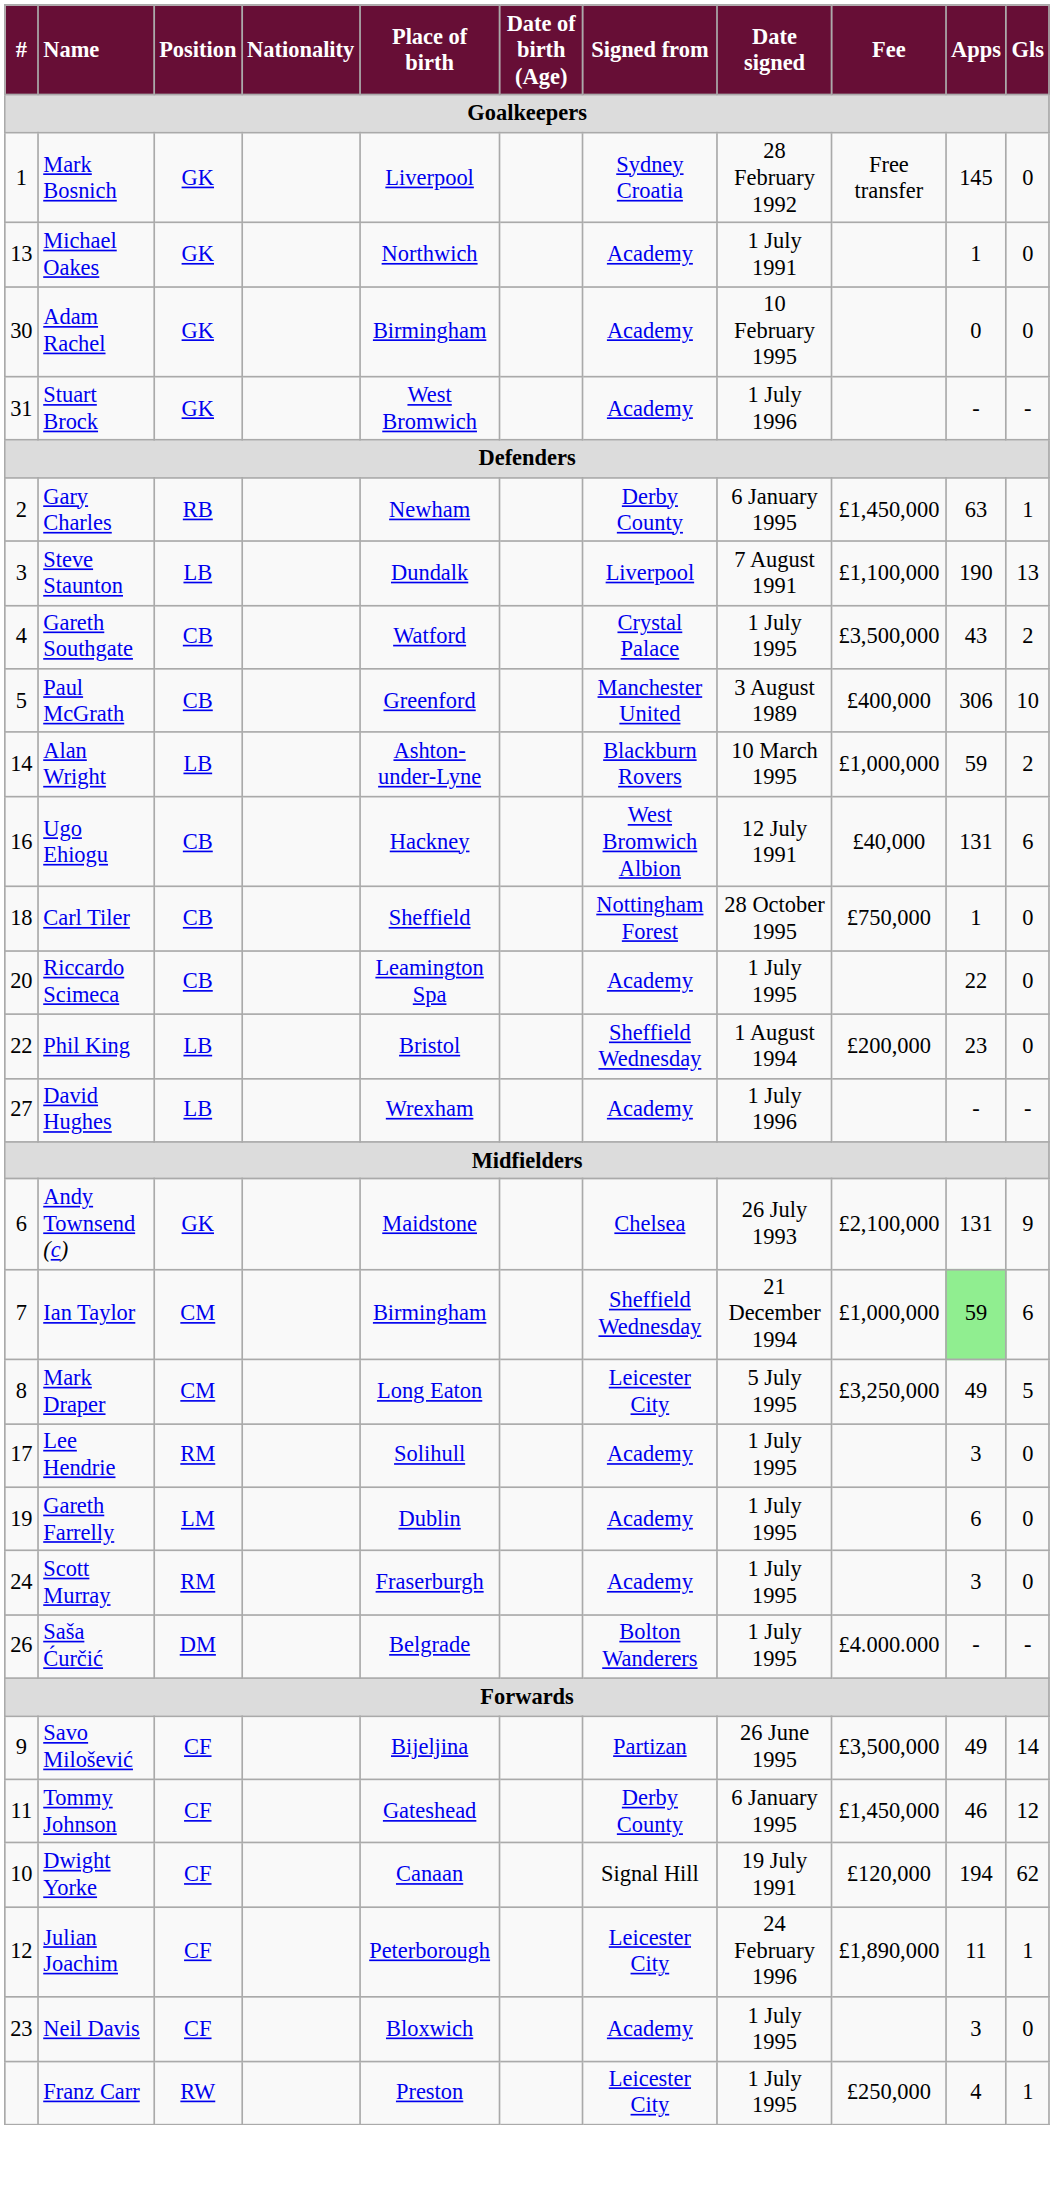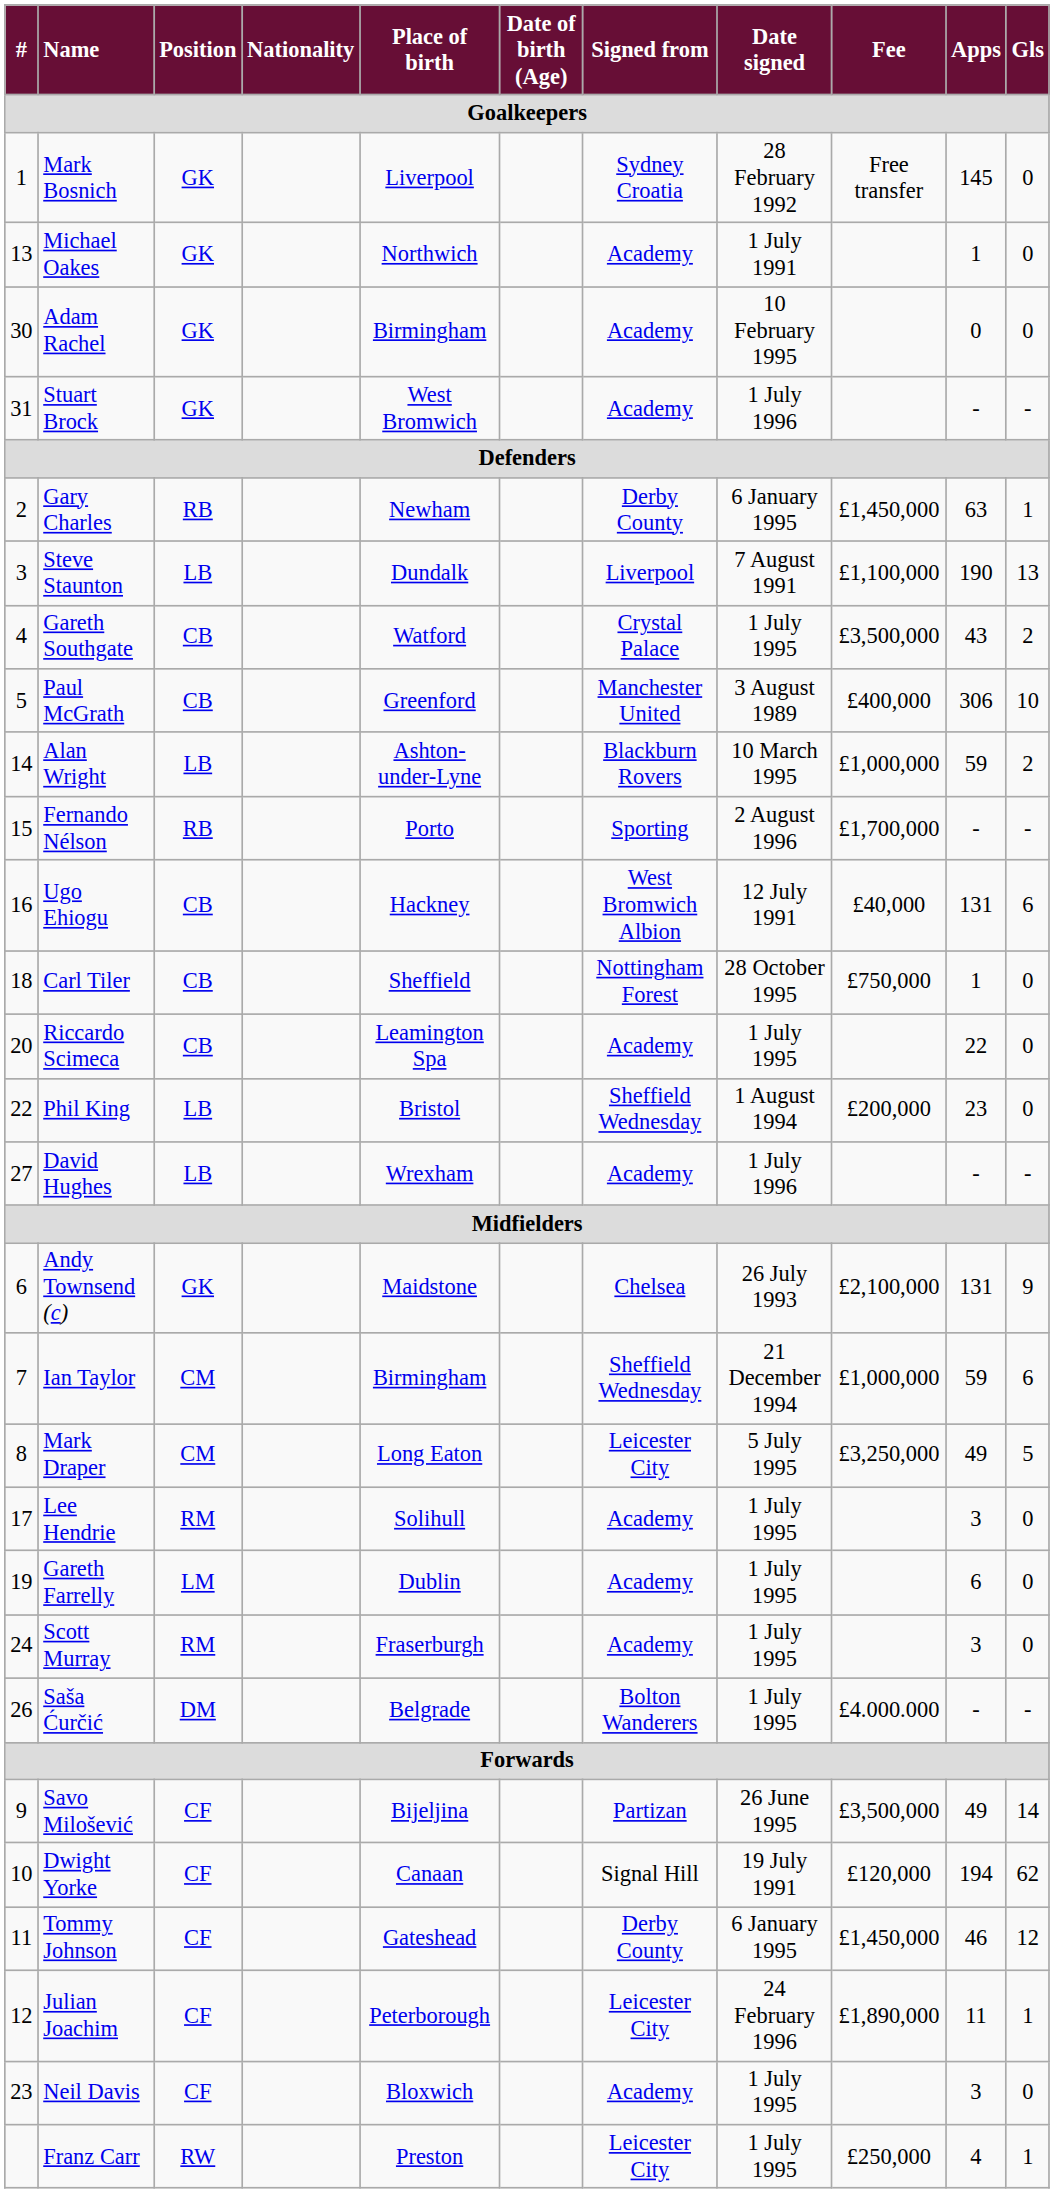+ row: (86, 827)
(976, 1313) lightgreen background -> (976, 1377) no background
rows swapped: (77, 1874) <-> (80, 1810)
